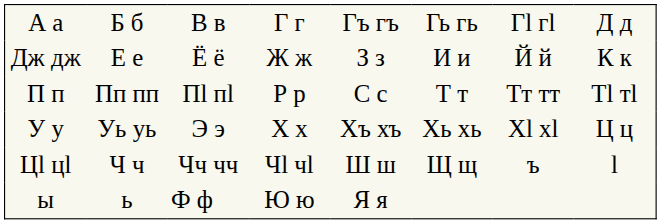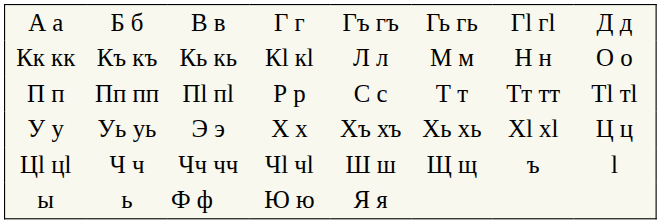- row: (46, 58)
+ row: (46, 58)
